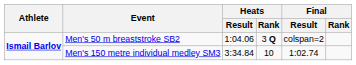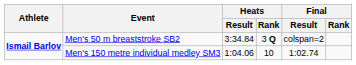(239, 39) 1:04.06 -> (239, 39) 3:34.84
(239, 53) 3:34.84 -> (239, 53) 1:04.06
